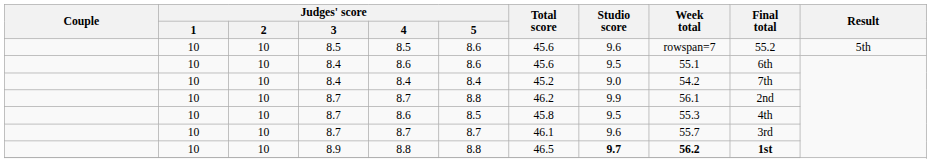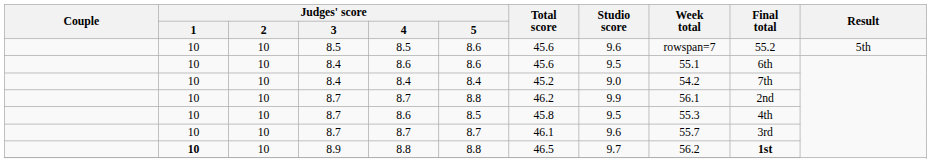(194, 149) normal -> (194, 149) bold
(614, 149) bold -> (614, 149) normal
(689, 149) bold -> (689, 149) normal
